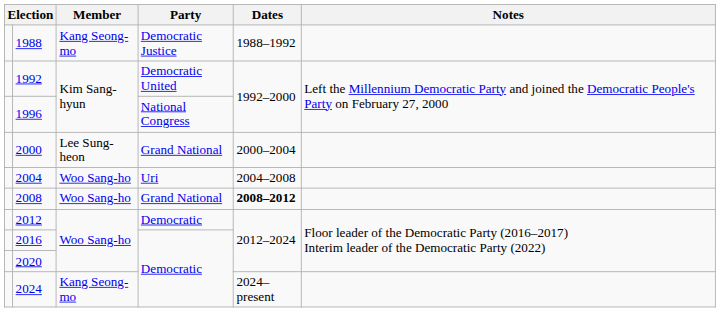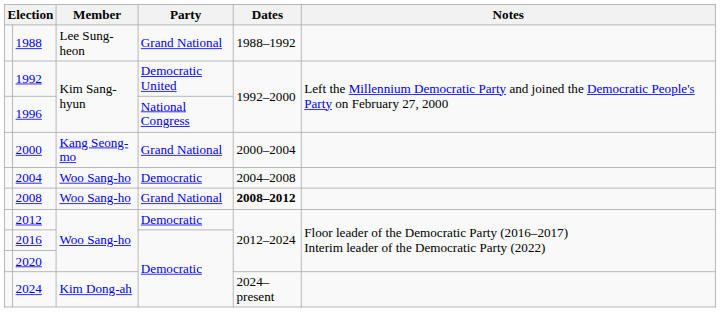(94, 43) Kang Seong-mo -> (87, 43) Lee Sung-heon
(171, 43) Democratic Justice -> (181, 43) Grand National
(87, 149) Lee Sung-heon -> (94, 149) Kang Seong-mo
(150, 177) Uri -> (171, 177) Democratic
(94, 289) Kang Seong-mo -> (96, 289) Kim Dong-ah
